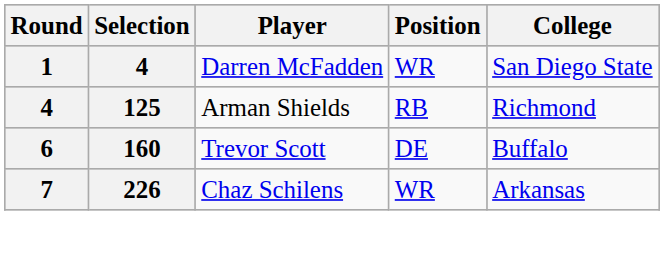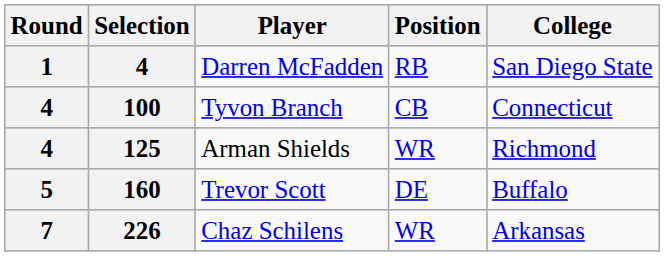(415, 66) WR -> (411, 66) RB
+ row: (272, 107)
(411, 107) RB -> (415, 148) WR
(47, 148) 6 -> (47, 189) 5
